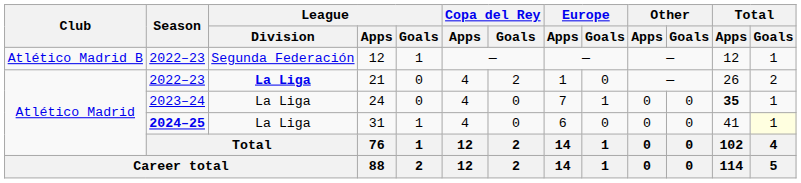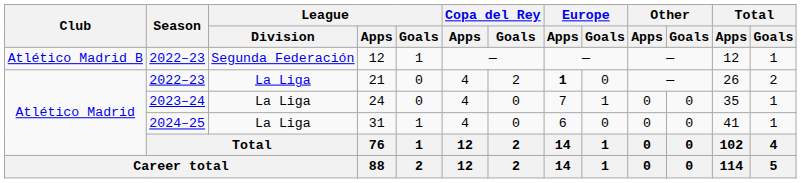(283, 80) bold -> (283, 80) normal
(563, 80) normal -> (563, 80) bold
(731, 102) bold -> (731, 102) normal
(177, 123) bold -> (177, 123) normal
(773, 123) lightyellow background -> (773, 123) no background
